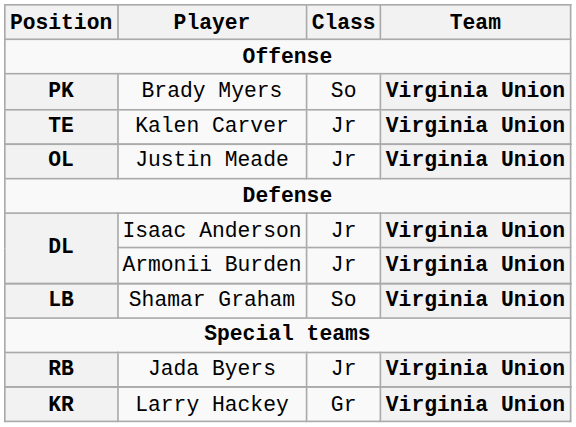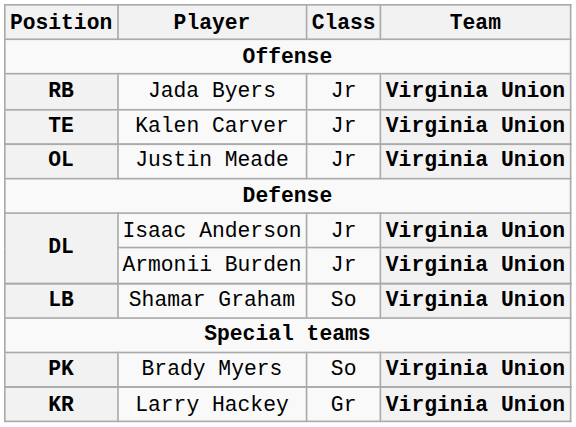rows swapped: (212, 370) <-> (212, 92)
